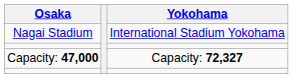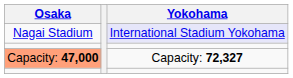(197, 33) no background -> (197, 33) lavender background
(53, 58) no background -> (53, 58) lightsalmon background
